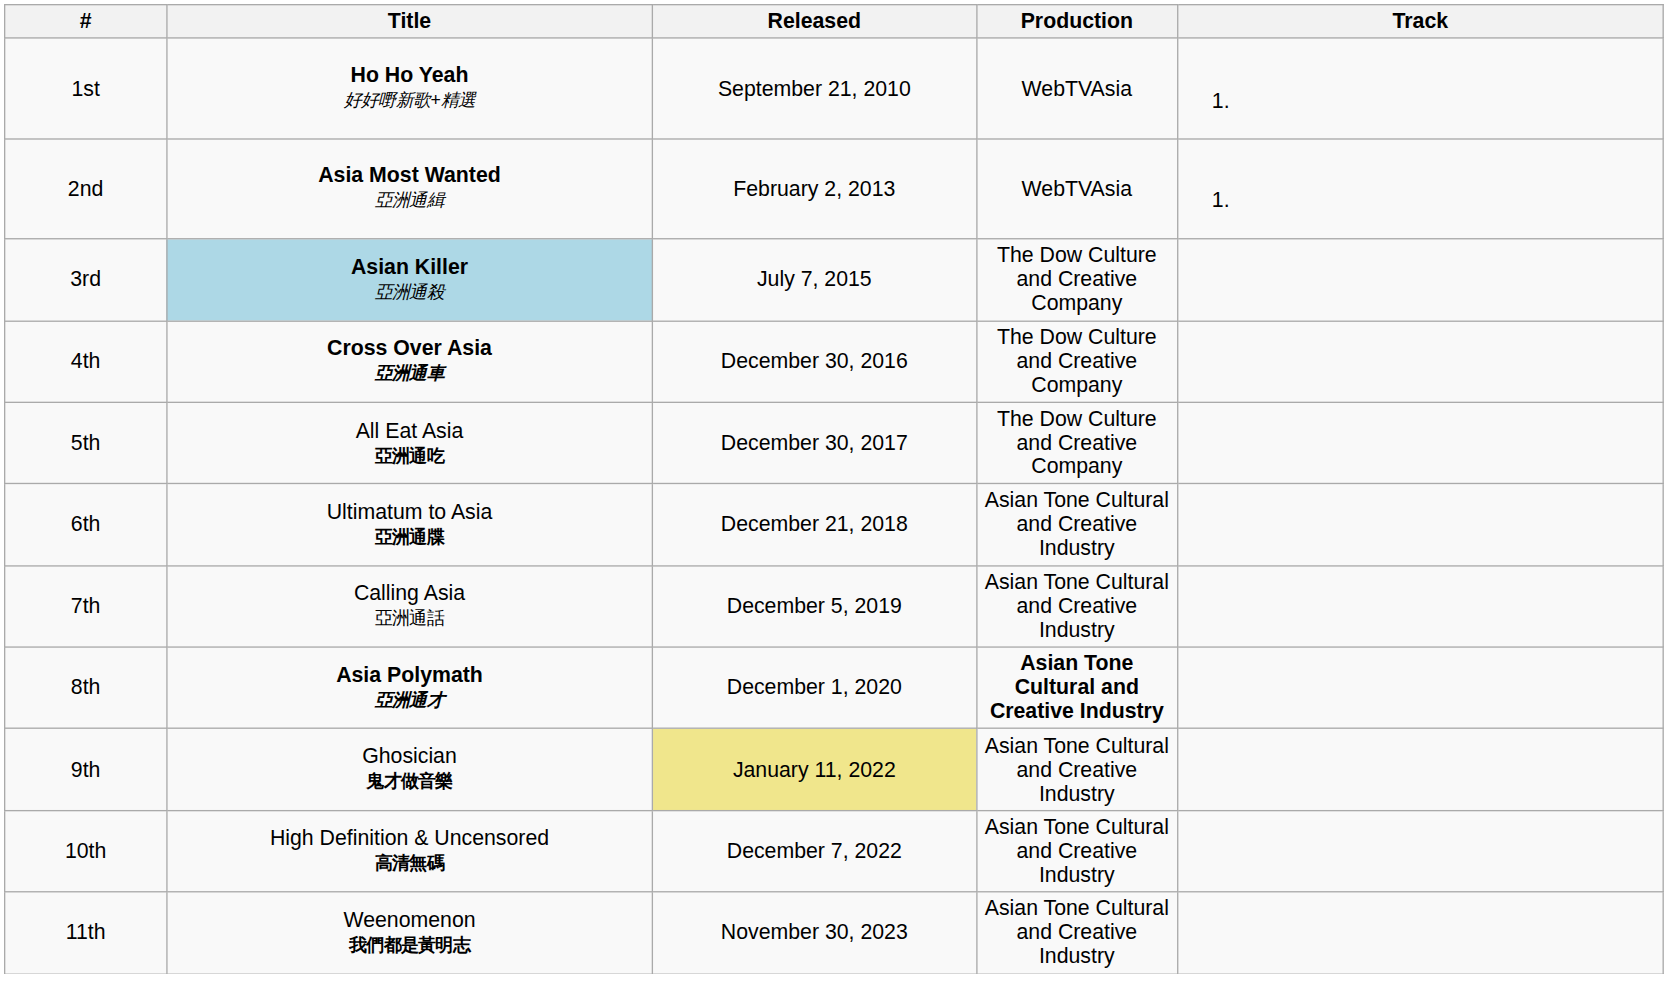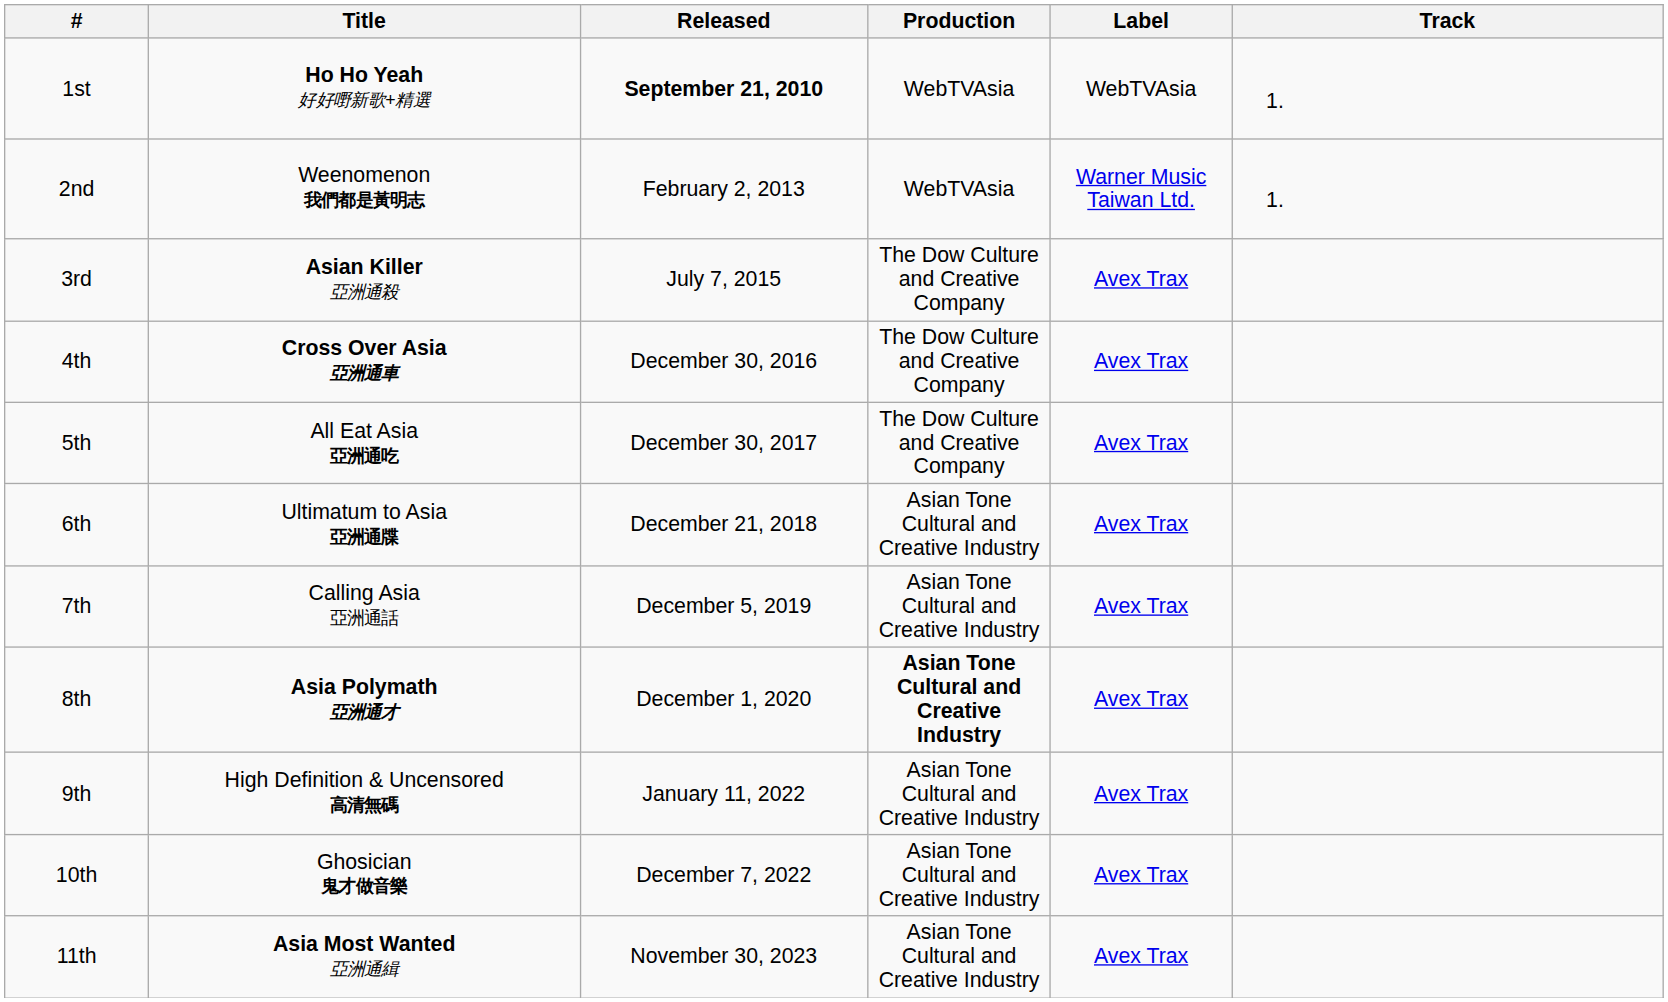+ column: (1141, 21)
(814, 88) normal -> (724, 88) bold
(409, 187) Asia Most Wanted 亞洲通緝 -> (364, 187) Weenomenon 我們都是黃明志
(409, 278) lightblue background -> (364, 278) no background
(409, 768) Ghosician 鬼才做音樂 -> (364, 792) High Definition & Uncensored 高清無碼
(814, 769) khaki background -> (724, 793) no background
(409, 850) High Definition & Uncensored 高清無碼 -> (364, 874) Ghosician 鬼才做音樂
(409, 931) Weenomenon 我們都是黃明志 -> (364, 955) Asia Most Wanted 亞洲通緝
